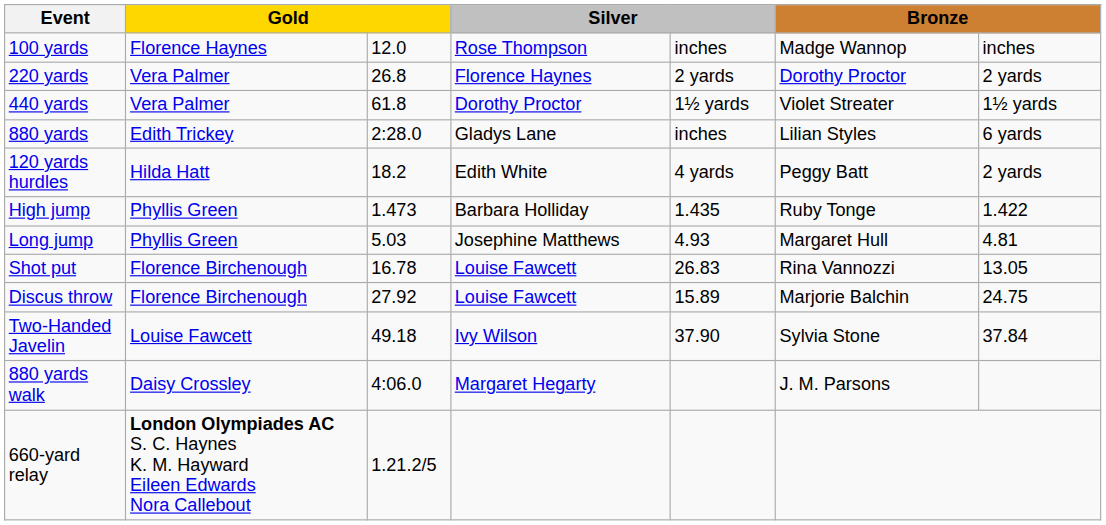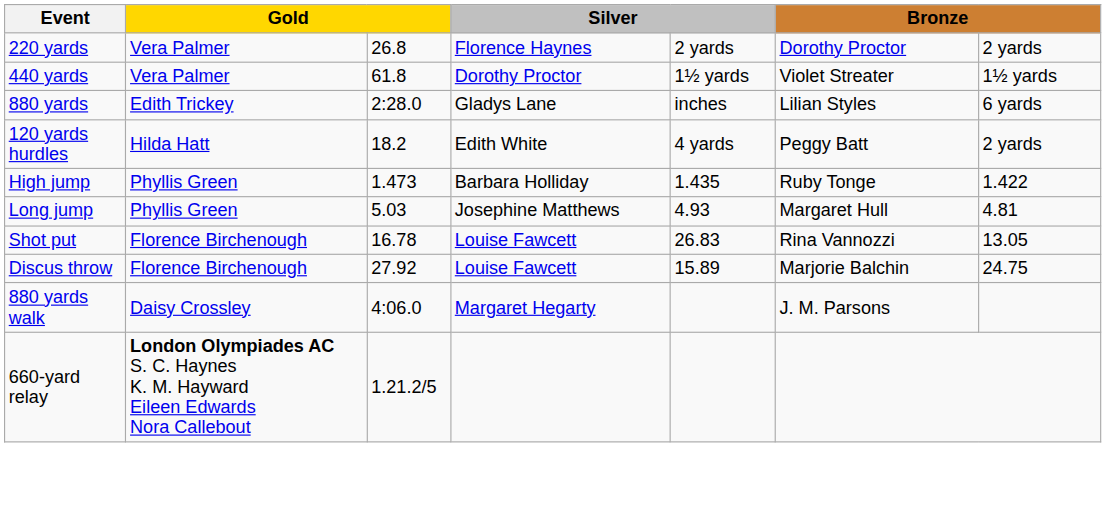- row: (48, 47)
- row: (60, 336)
